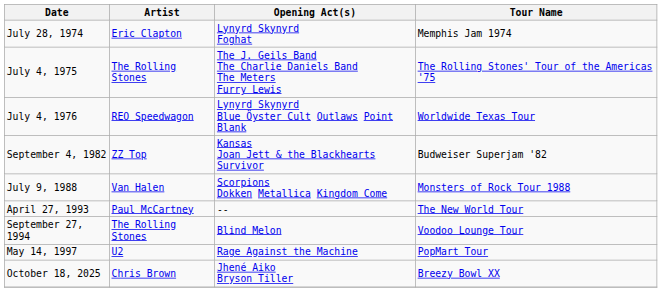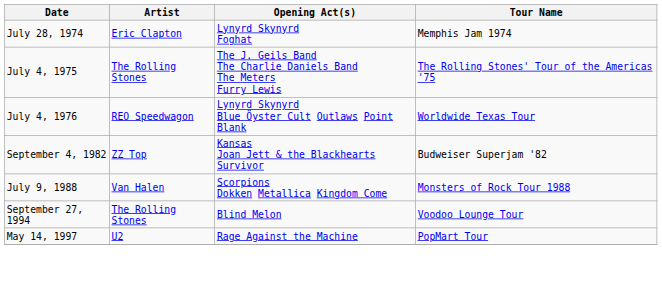- row: (48, 209)
- row: (54, 273)
